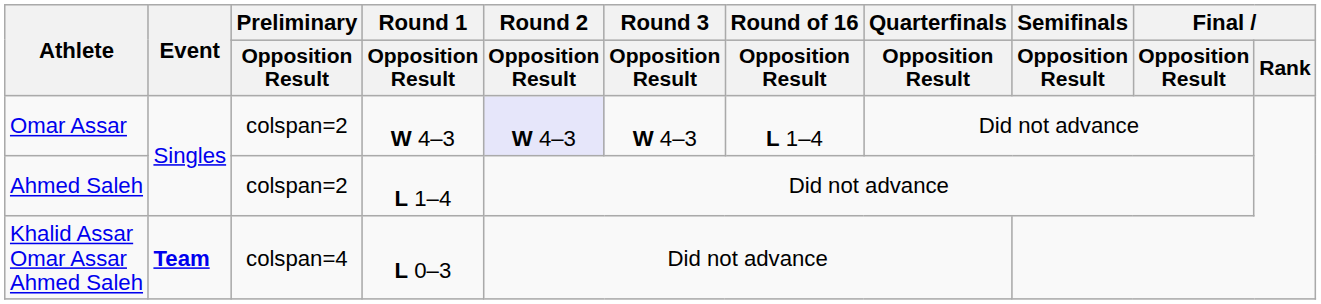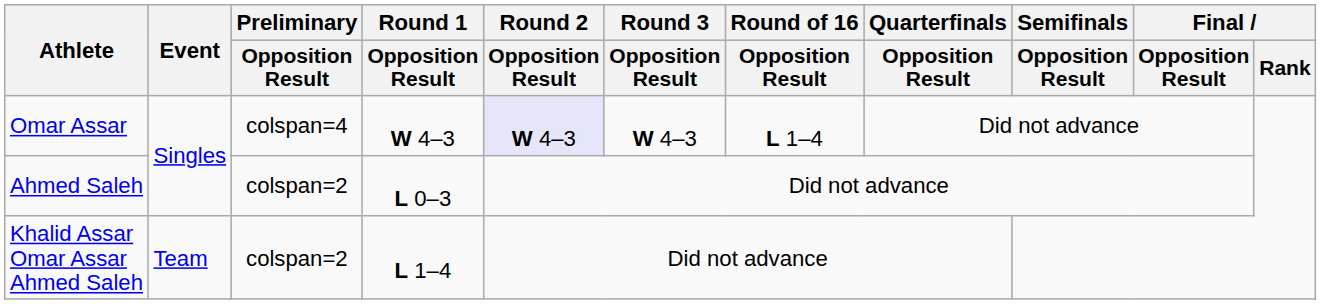(297, 126) colspan=2 -> (297, 126) colspan=4
(423, 198) L 1–4 -> (423, 198) L 0–3
(182, 258) bold -> (181, 258) normal
(297, 258) colspan=4 -> (297, 258) colspan=2
(423, 270) L 0–3 -> (423, 270) L 1–4
